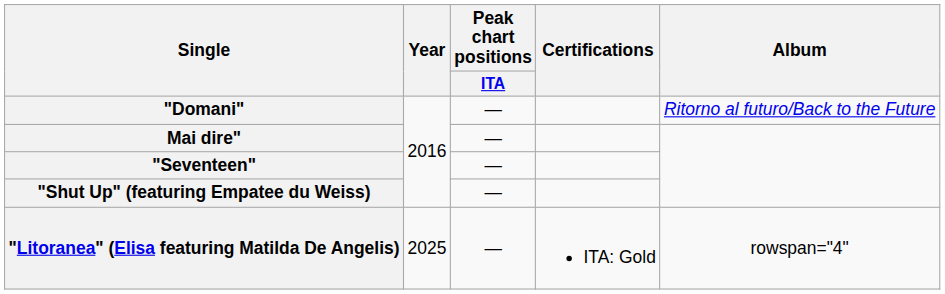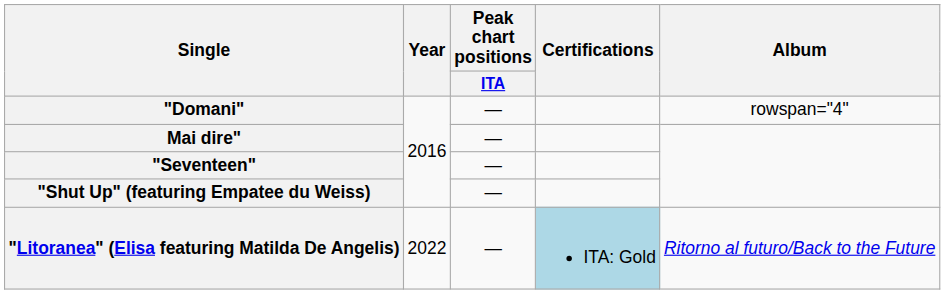(800, 110) Ritorno al futuro/Back to the Future -> (800, 110) rowspan="4"
(427, 247) 2025 -> (427, 247) 2022
(598, 258) no background -> (598, 258) lightblue background
(800, 247) rowspan="4" -> (800, 247) Ritorno al futuro/Back to the Future
